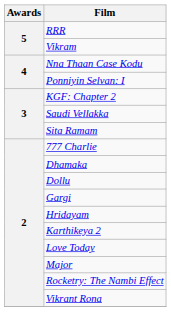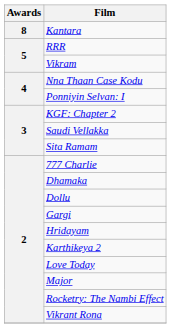+ row: (64, 30)
